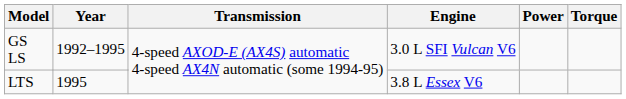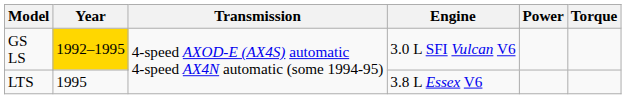(91, 49) no background -> (91, 49) gold background
